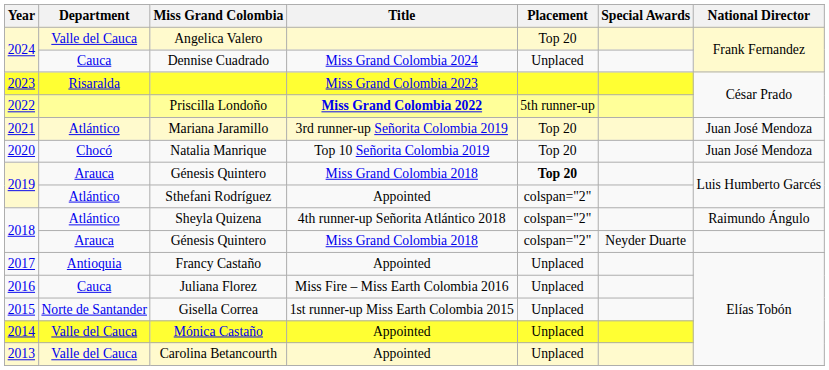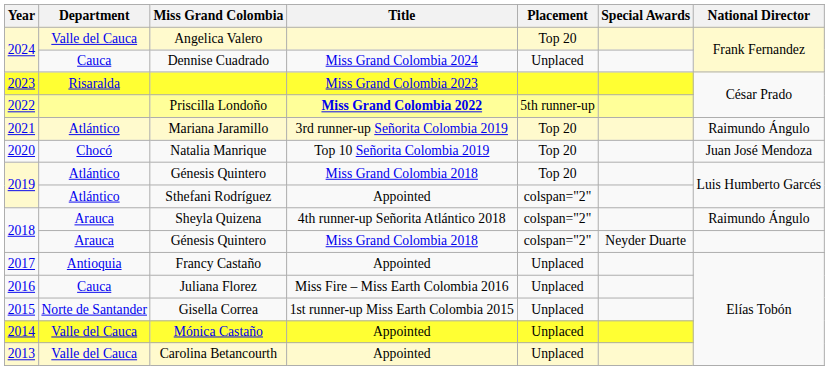(759, 128) Juan José Mendoza -> (759, 128) Raimundo Ángulo
(94, 174) Arauca -> (94, 174) Atlántico
(558, 174) bold -> (558, 174) normal
(94, 219) Atlántico -> (94, 219) Arauca
